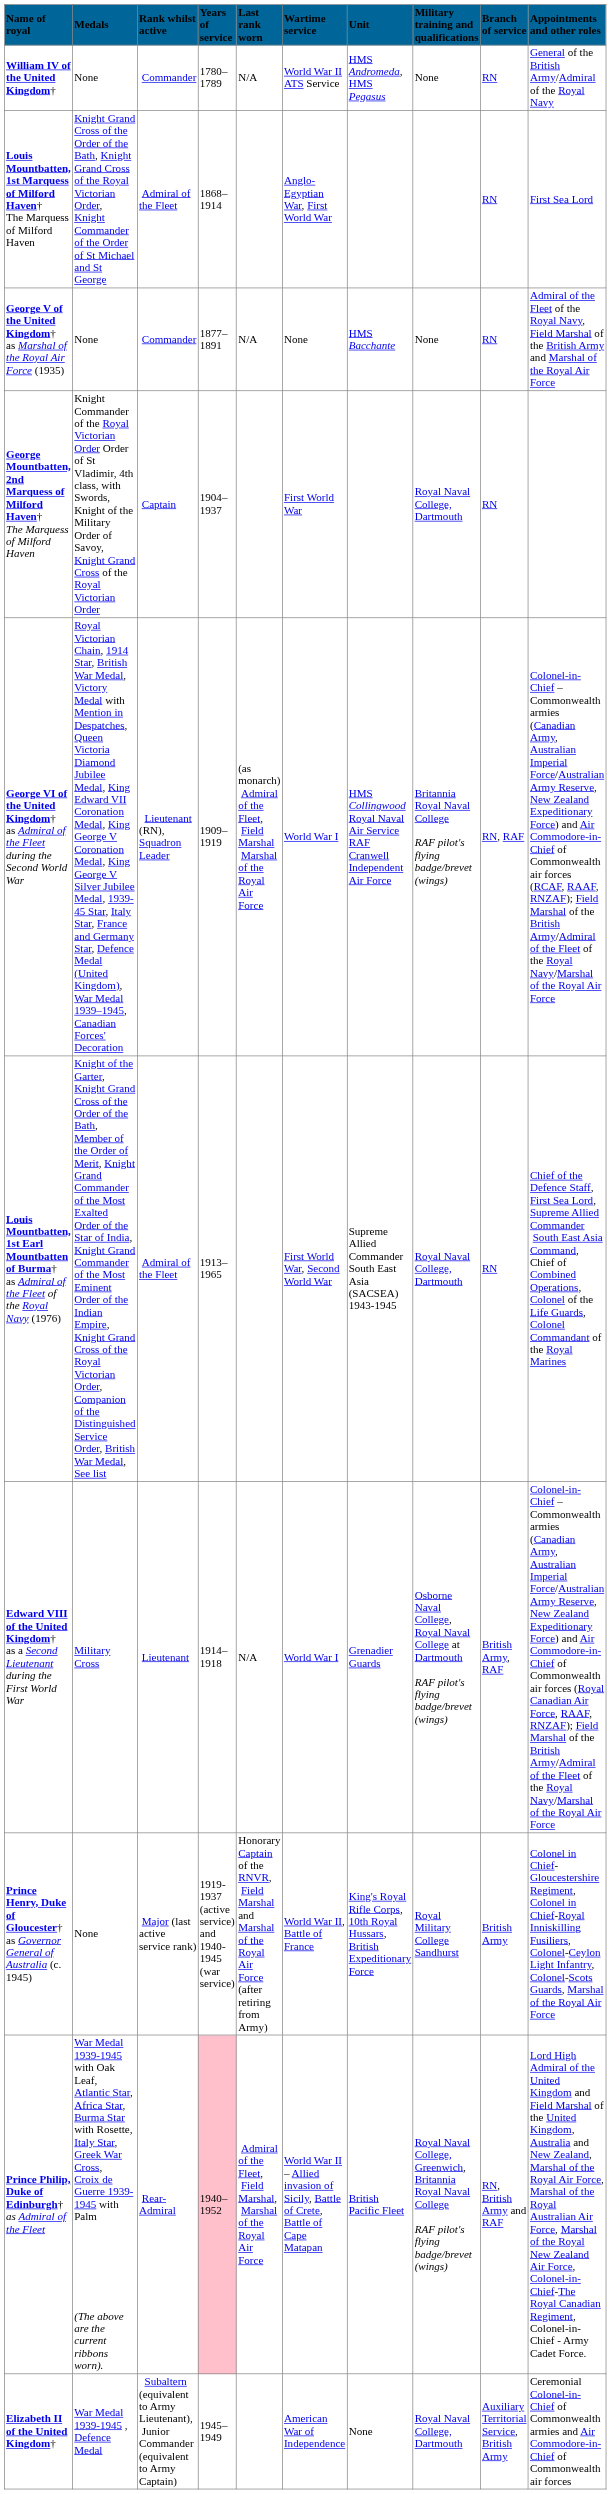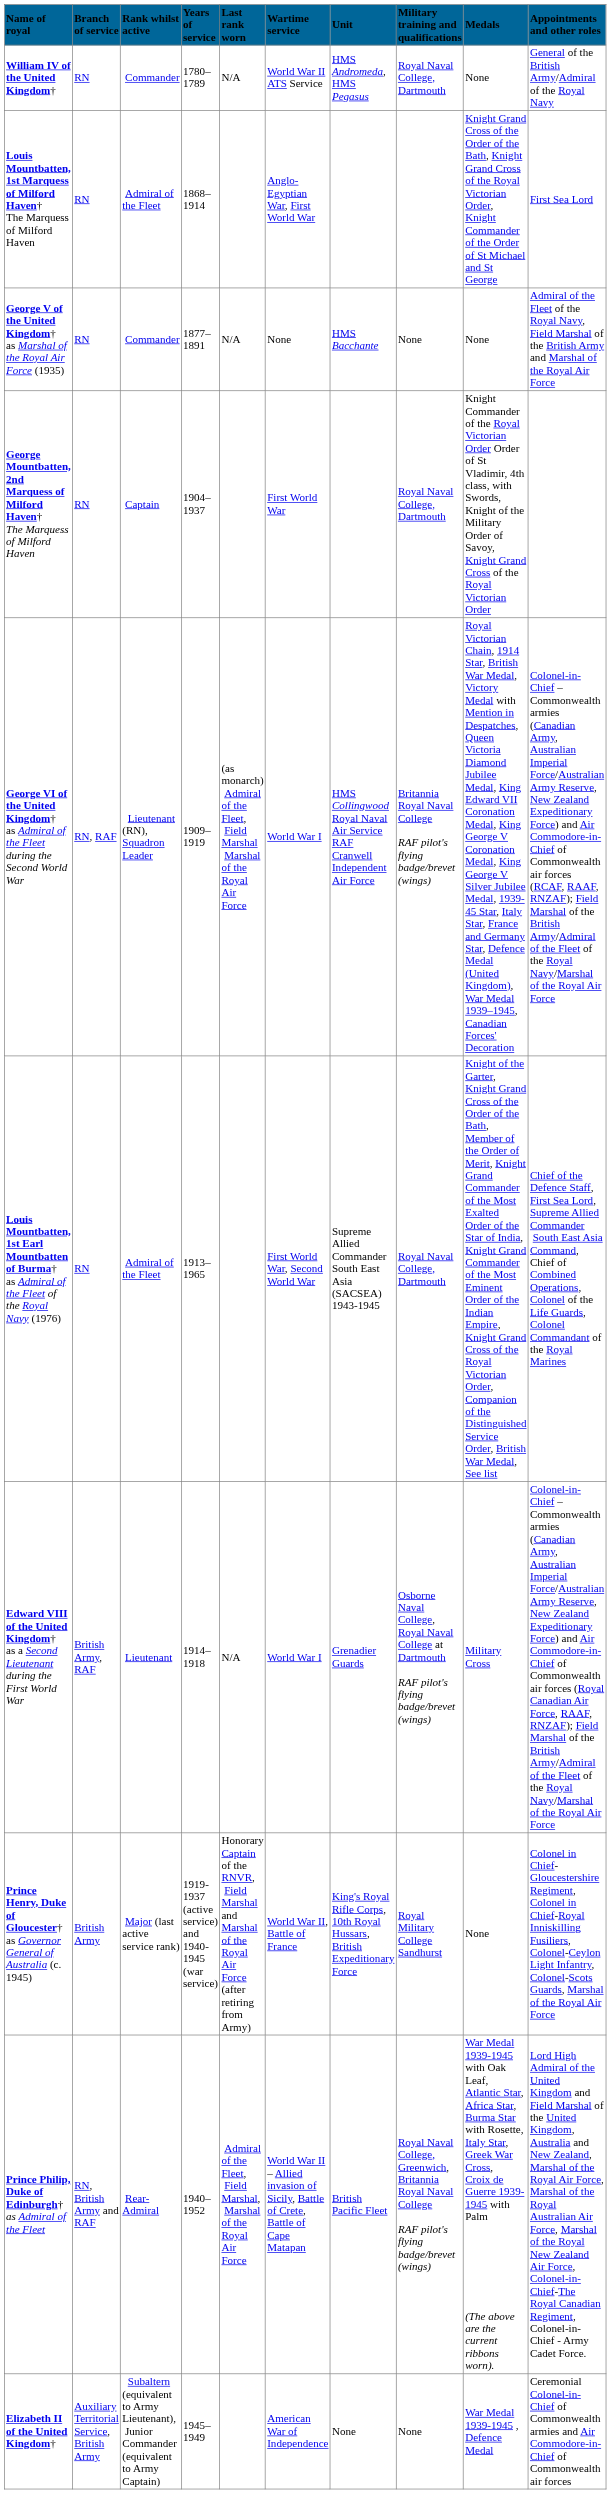columns swapped: (504, 24) <-> (91, 24)
(427, 77) None -> (426, 77) Royal Naval College, Dartmouth
(214, 2204) pink background -> (197, 2204) no background
(442, 2431) Royal Naval College, Dartmouth -> (410, 2431) None
